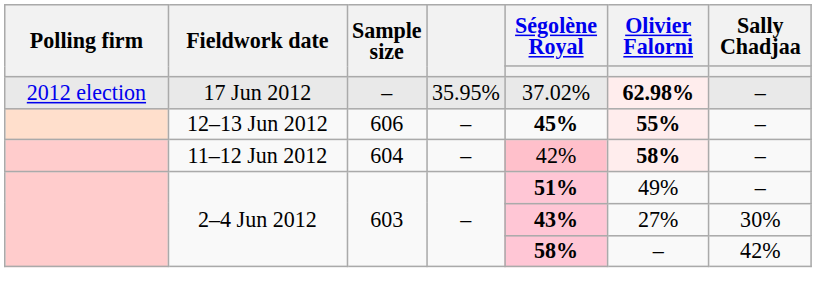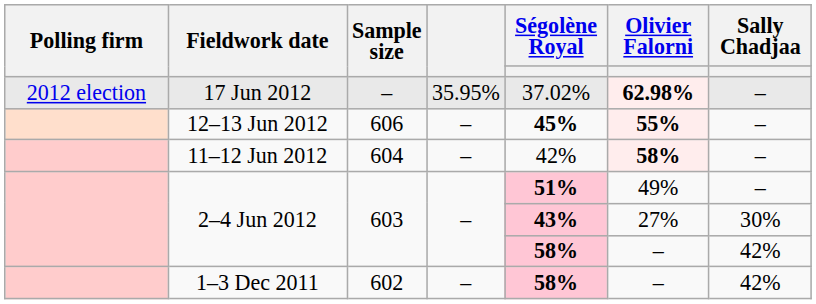(556, 156) pink background -> (556, 156) no background
+ row: (257, 283)
